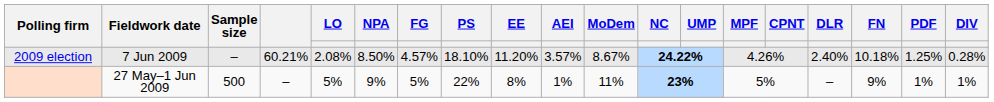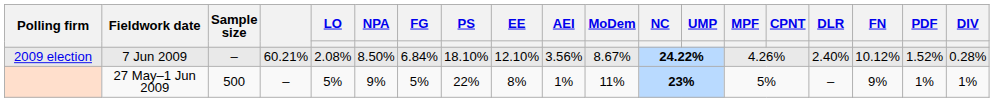(419, 57) 4.57% -> (419, 57) 6.84%
(516, 57) 11.20% -> (517, 57) 12.10%
(563, 57) 3.57% -> (564, 57) 3.56%
(877, 57) 10.18% -> (878, 57) 10.12%
(924, 57) 1.25% -> (924, 57) 1.52%
